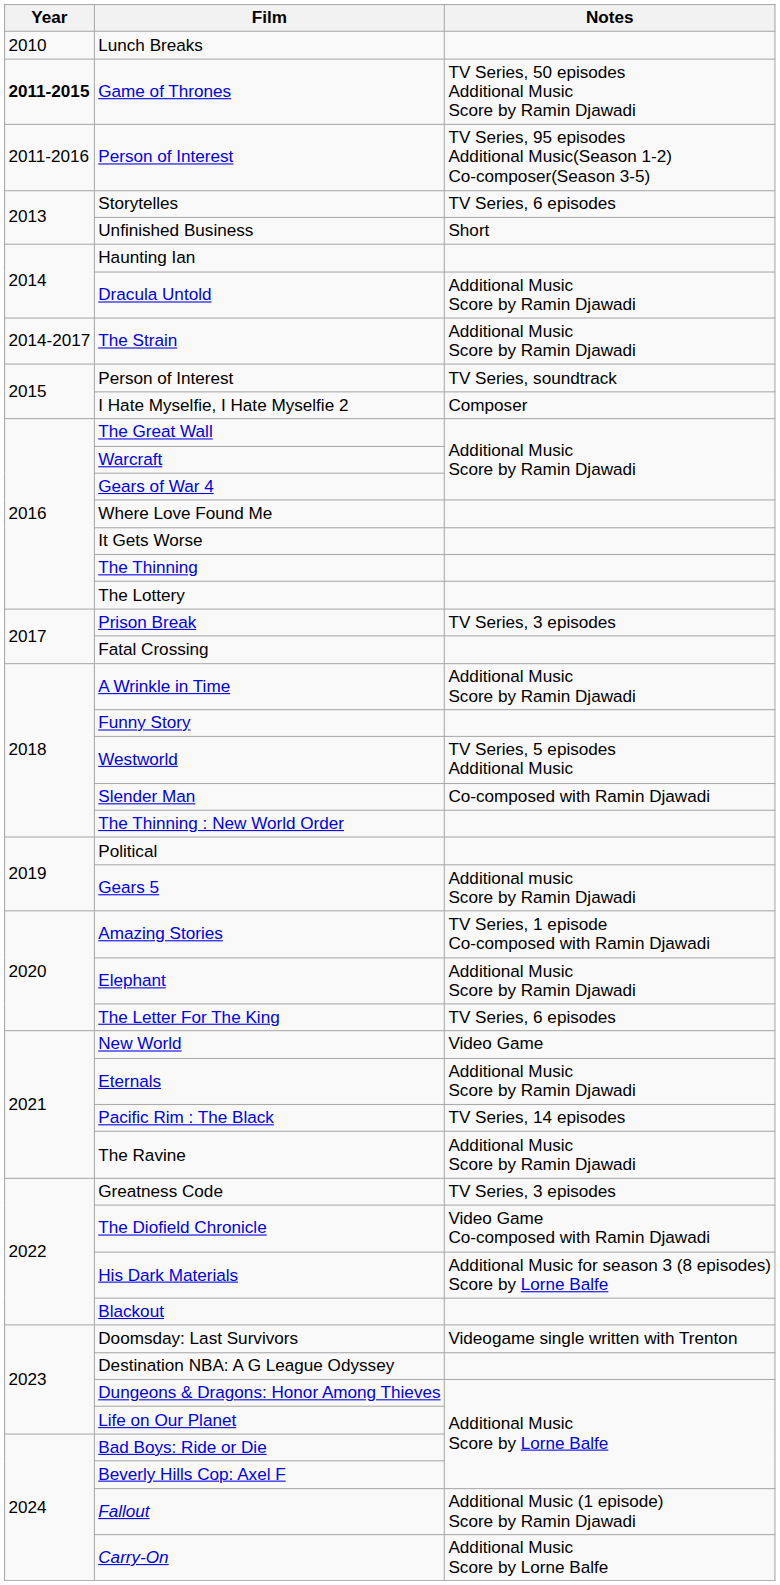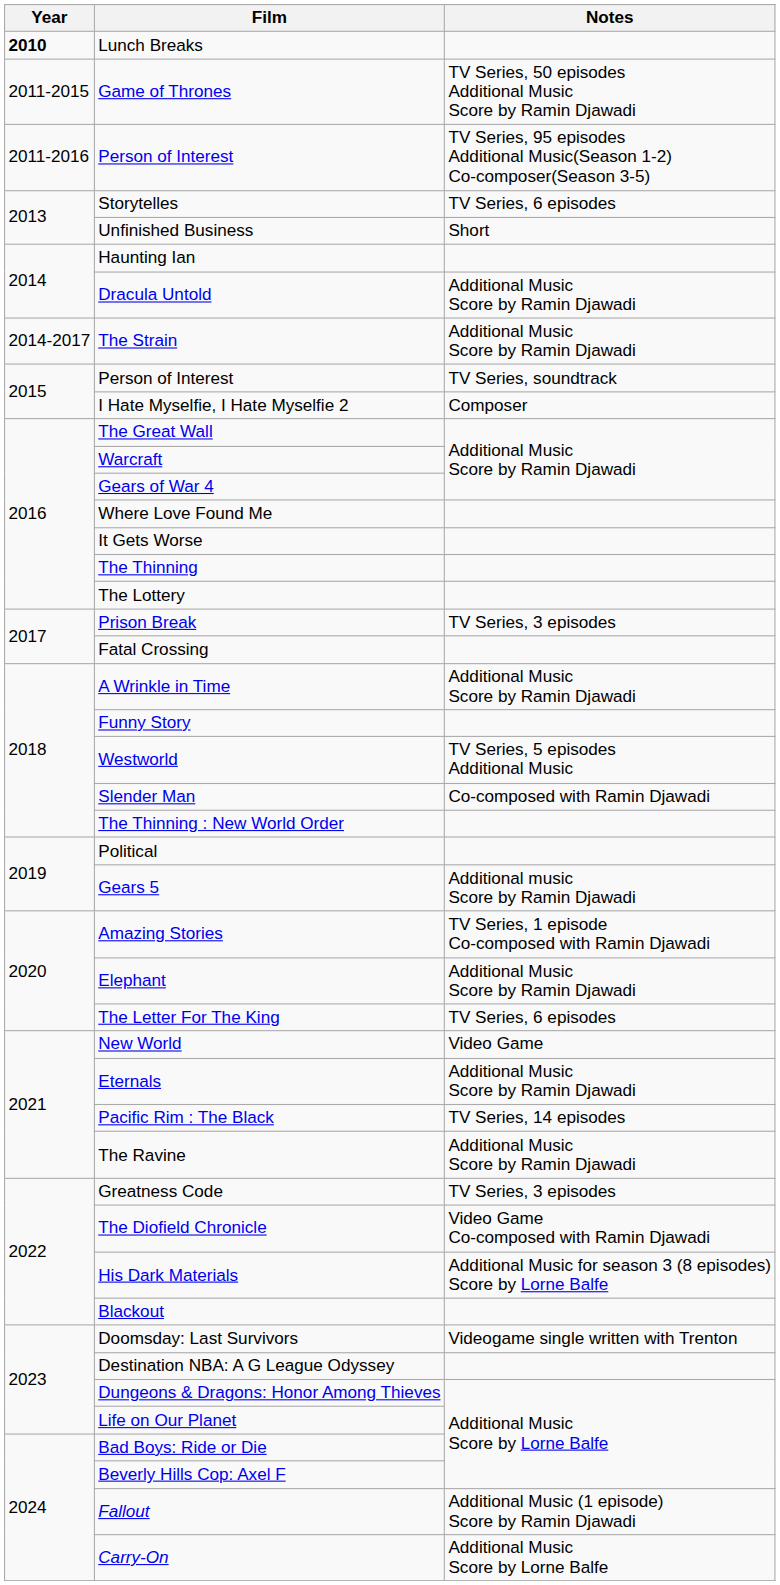(28, 45) normal -> (28, 45) bold
(49, 91) bold -> (49, 91) normal
